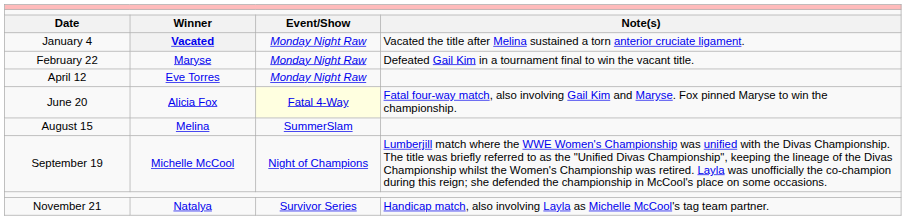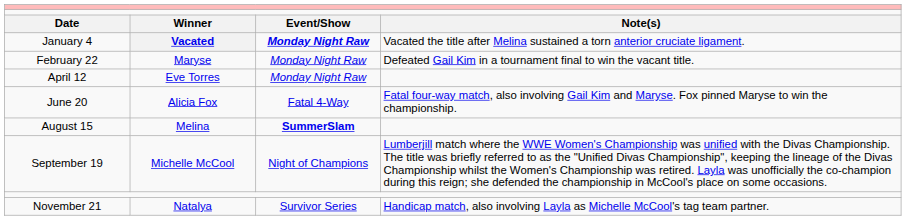(318, 41) normal -> (318, 41) bold
(318, 102) lightyellow background -> (318, 102) no background
(318, 126) normal -> (318, 126) bold
